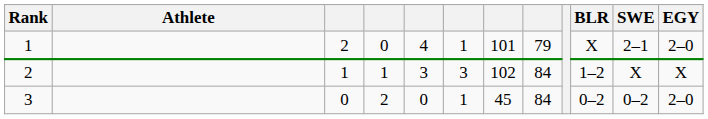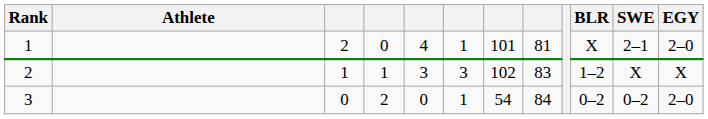(543, 44) 79 -> (543, 44) 81
(543, 72) 84 -> (543, 72) 83
(503, 99) 45 -> (503, 99) 54
